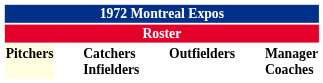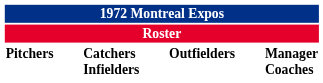(30, 53) lightyellow background -> (30, 53) no background
